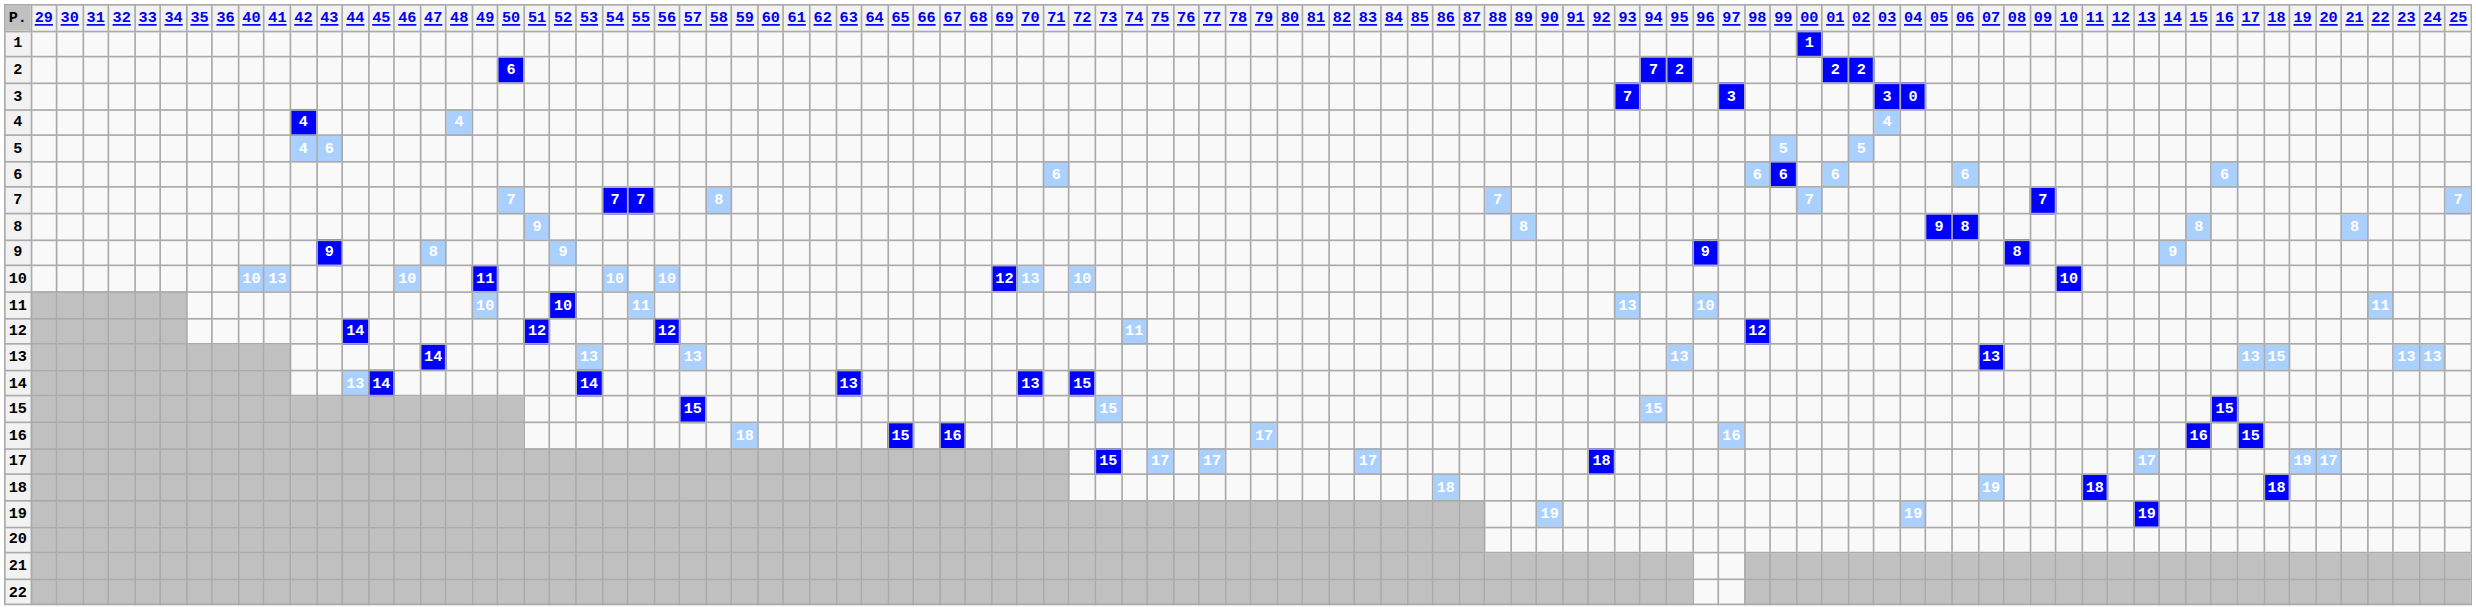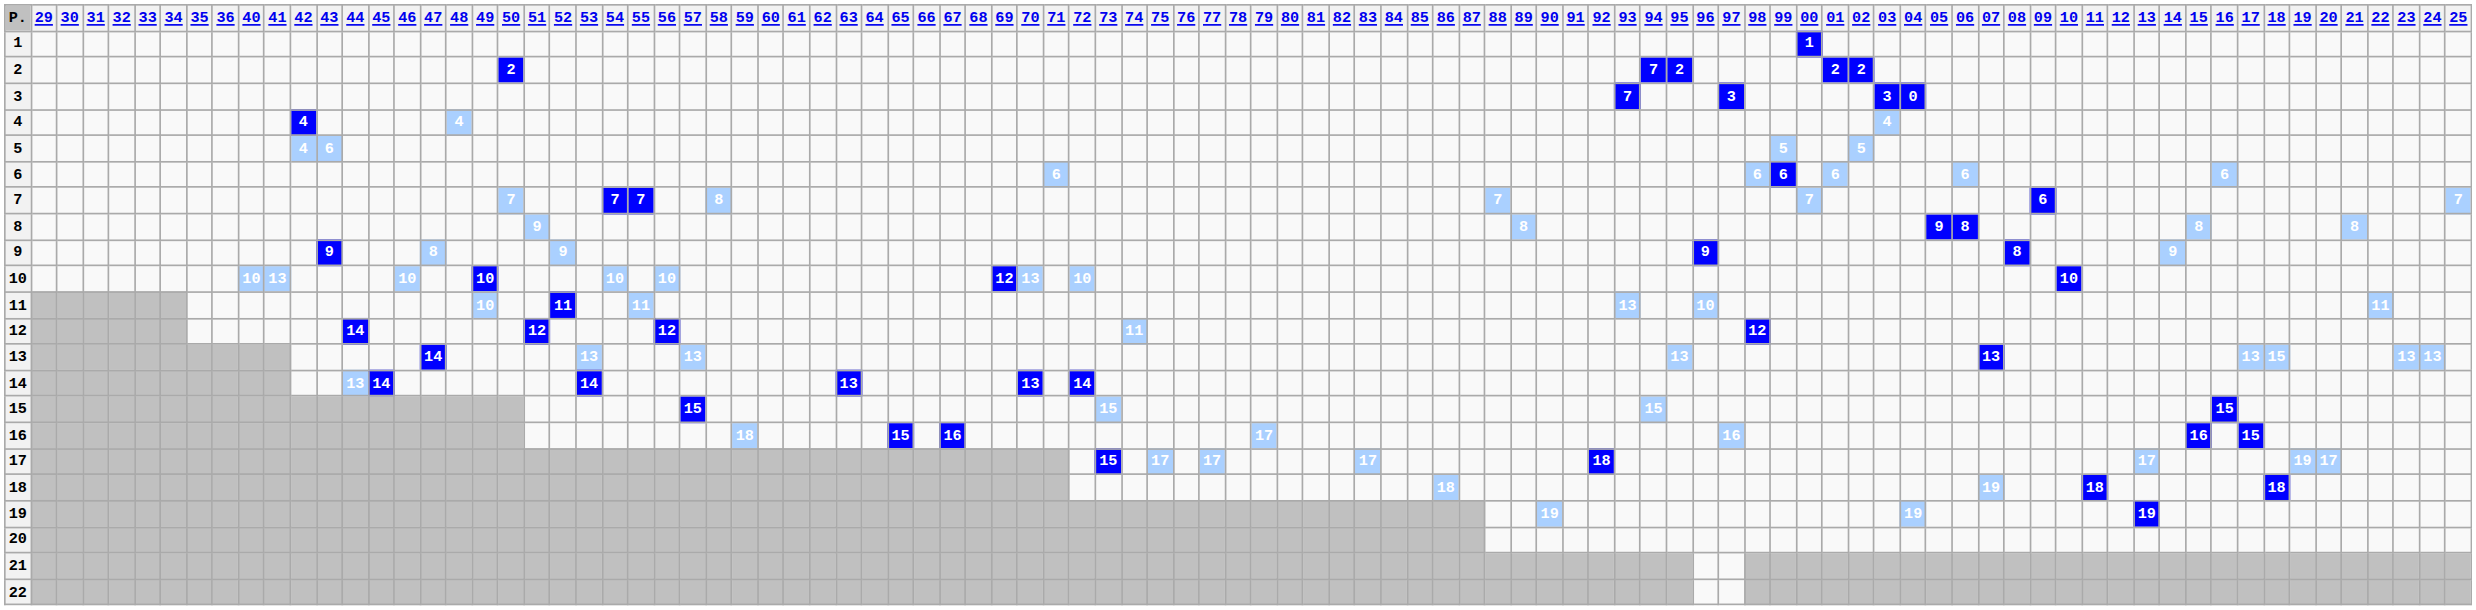(511, 70) 6 -> (511, 70) 2
(2043, 201) 7 -> (2043, 201) 6
(485, 279) 11 -> (485, 279) 10
(563, 305) 10 -> (563, 305) 11
(1082, 383) 15 -> (1082, 383) 14
